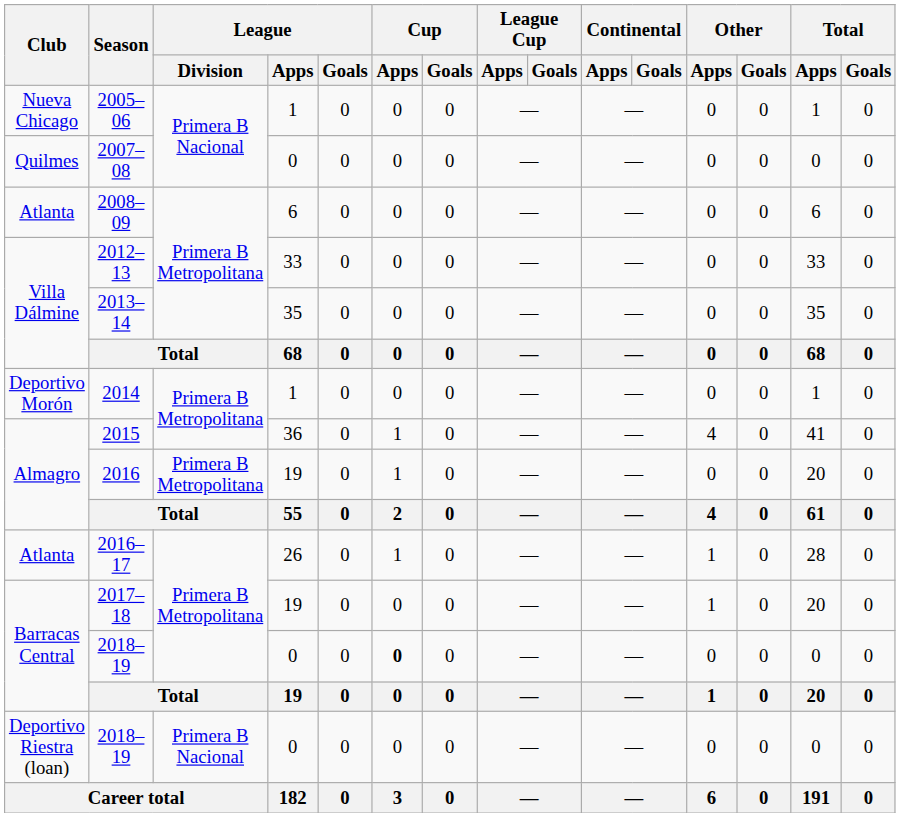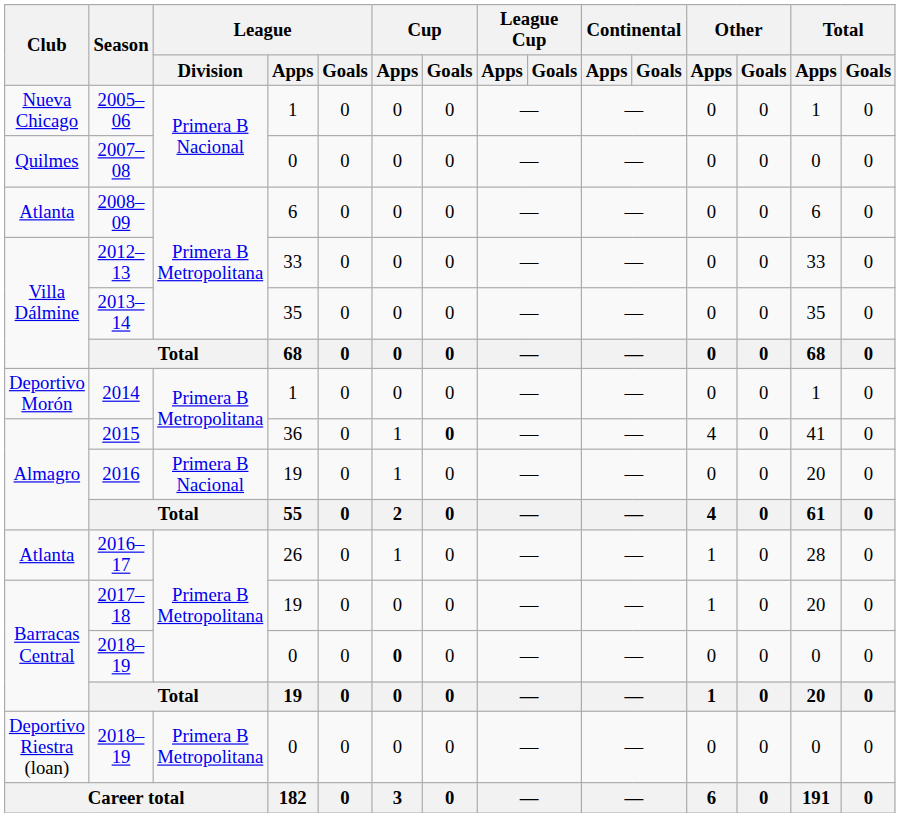(450, 433) normal -> (450, 433) bold
(210, 474) Primera B Metropolitana -> (210, 474) Primera B Nacional
(210, 747) Primera B Nacional -> (210, 747) Primera B Metropolitana
